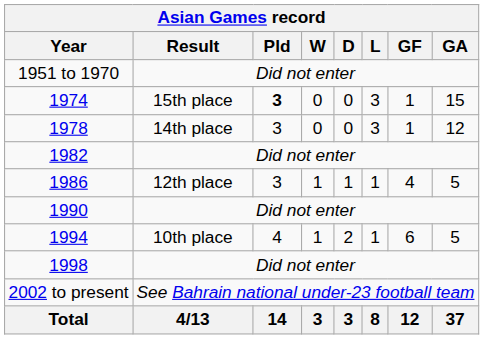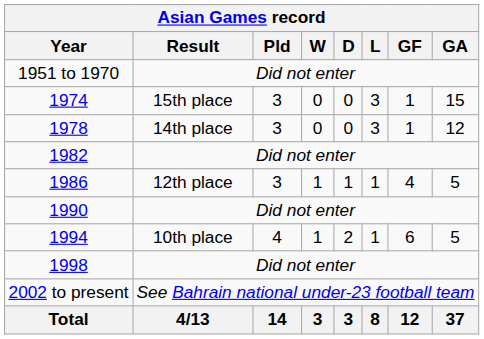(277, 100) bold -> (277, 100) normal
